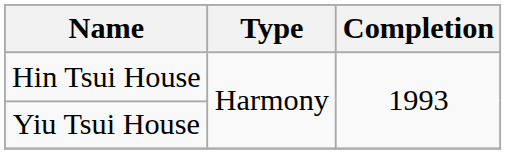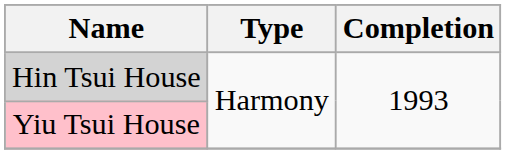(106, 76) no background -> (106, 76) lightgrey background
(106, 124) no background -> (106, 124) pink background
